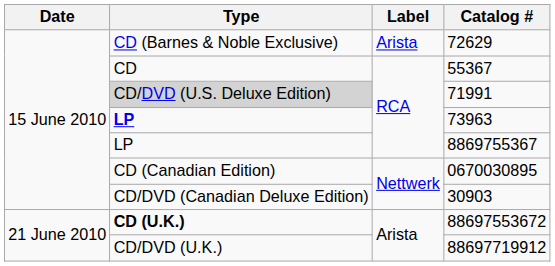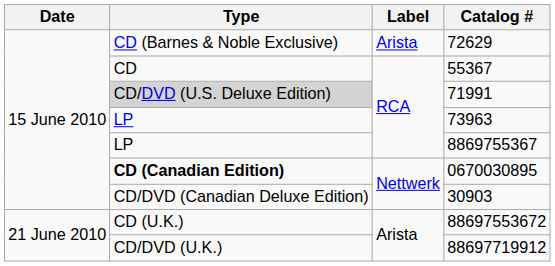(124, 119) bold -> (124, 119) normal
(194, 171) normal -> (199, 171) bold
(149, 222) bold -> (149, 222) normal
